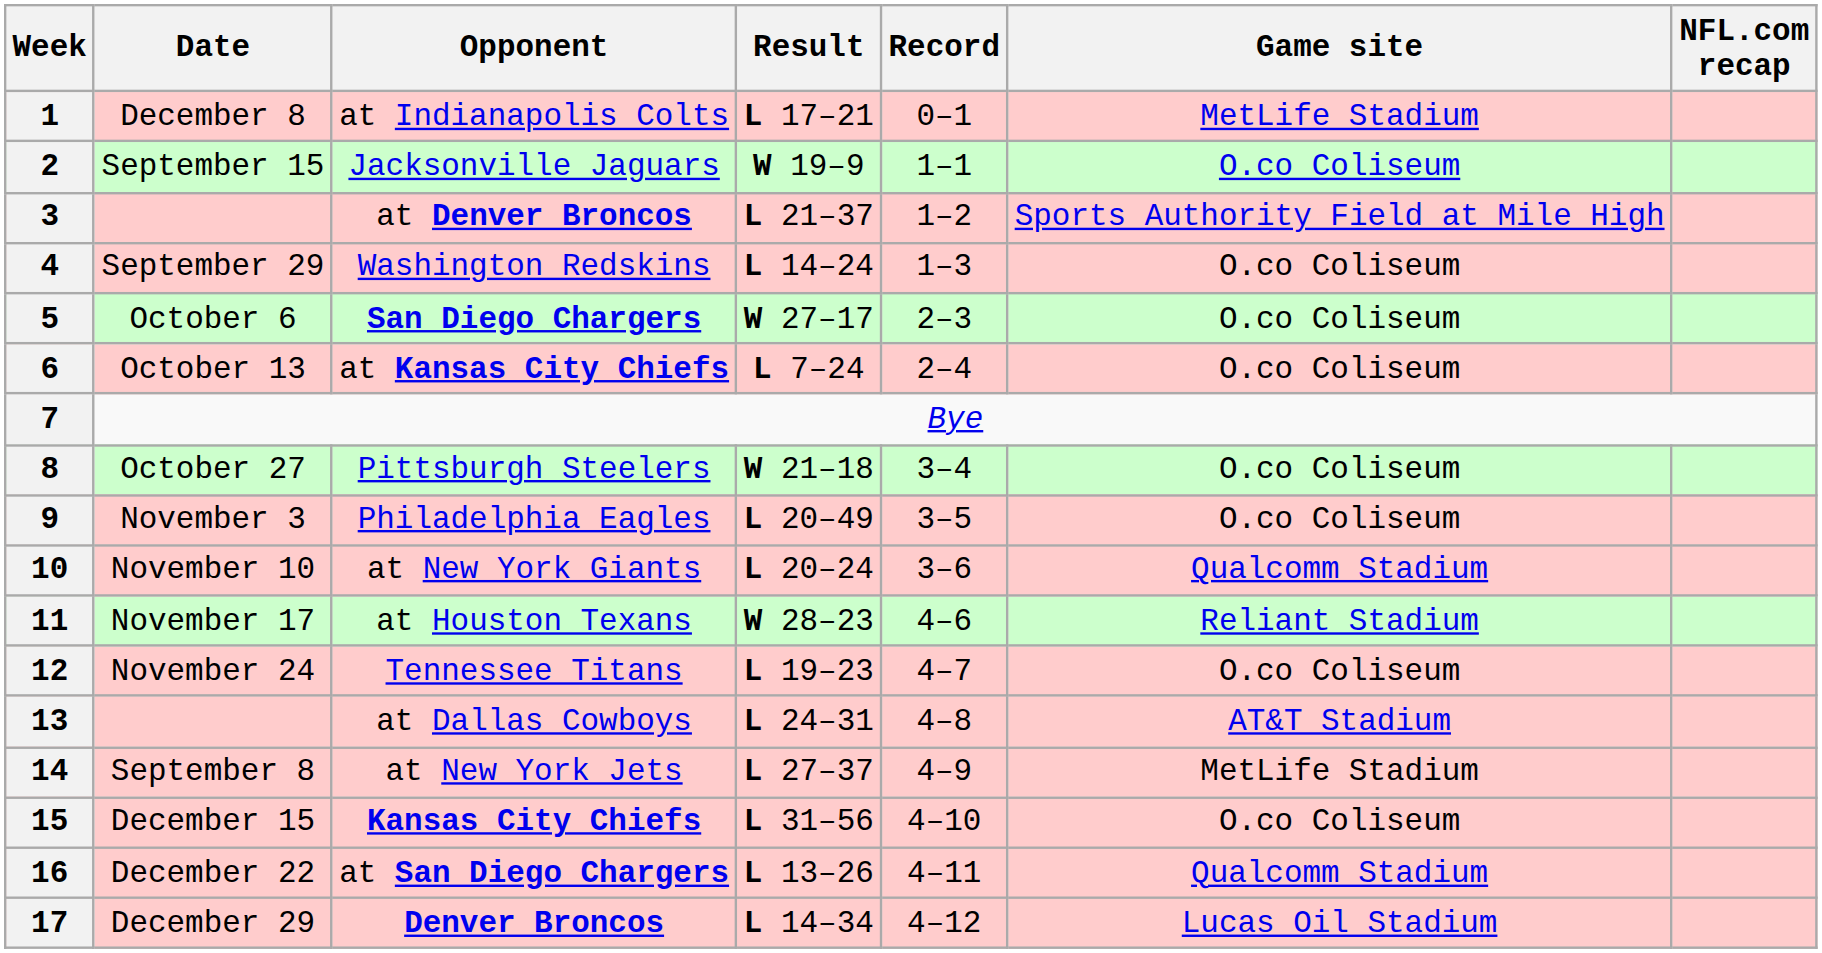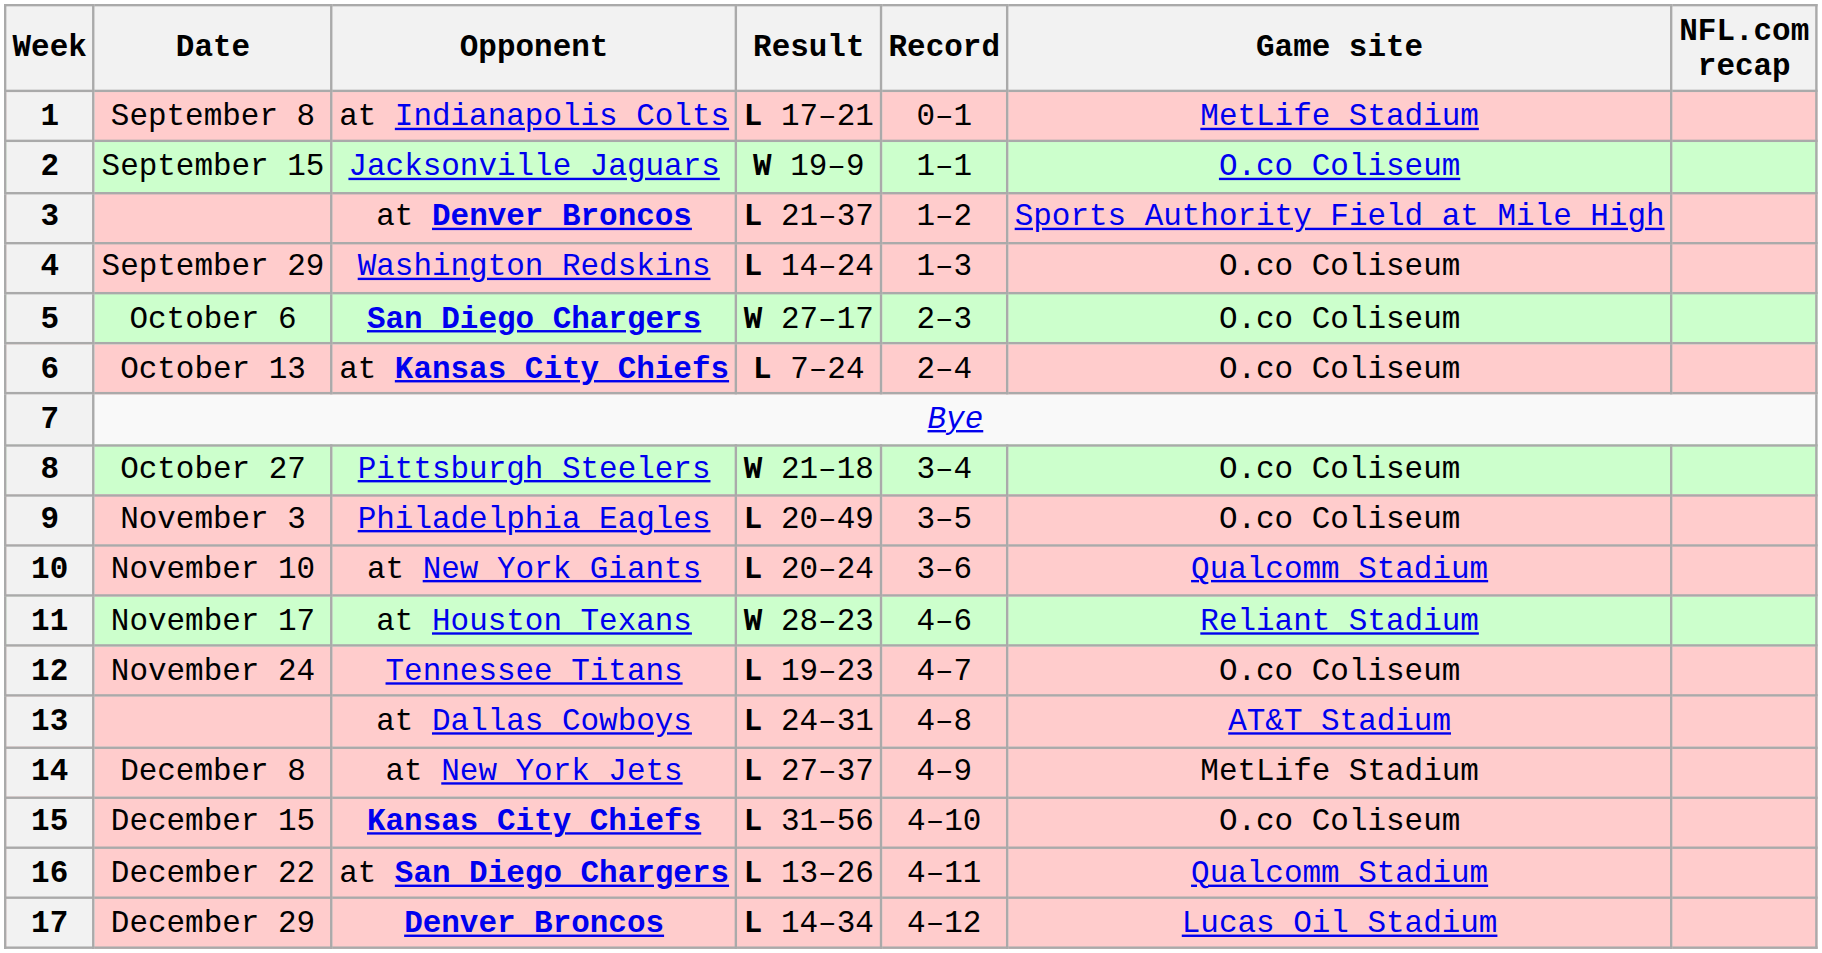(213, 117) December 8 -> (213, 117) September 8
(213, 772) September 8 -> (213, 772) December 8
